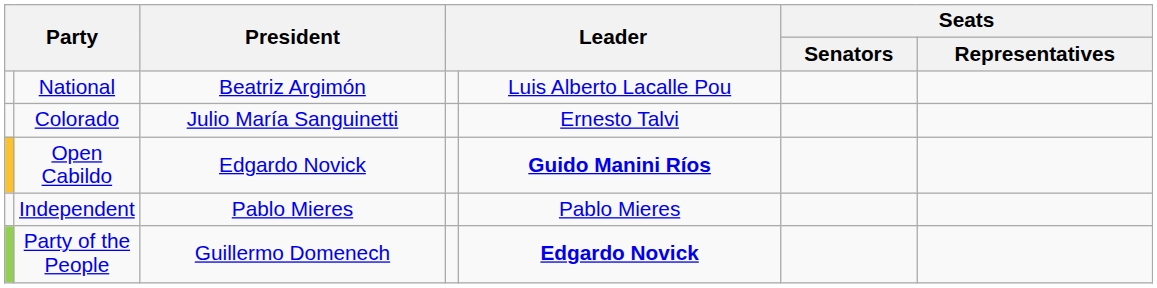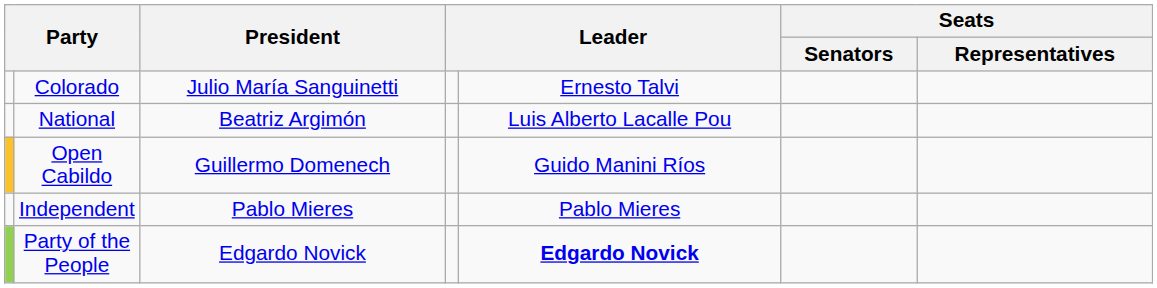rows swapped: (77, 86) <-> (77, 119)
(292, 164) Edgardo Novick -> (292, 164) Guillermo Domenech
(620, 164) bold -> (620, 164) normal
(292, 254) Guillermo Domenech -> (292, 254) Edgardo Novick
